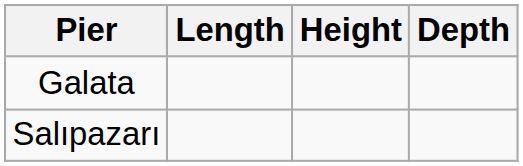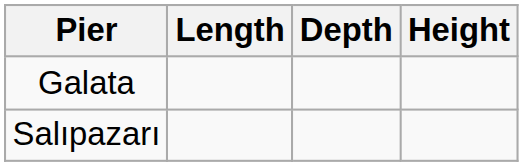columns swapped: (463, 30) <-> (351, 30)
